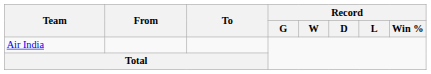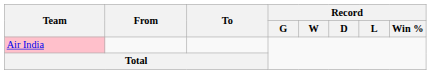(25, 45) no background -> (25, 45) pink background
